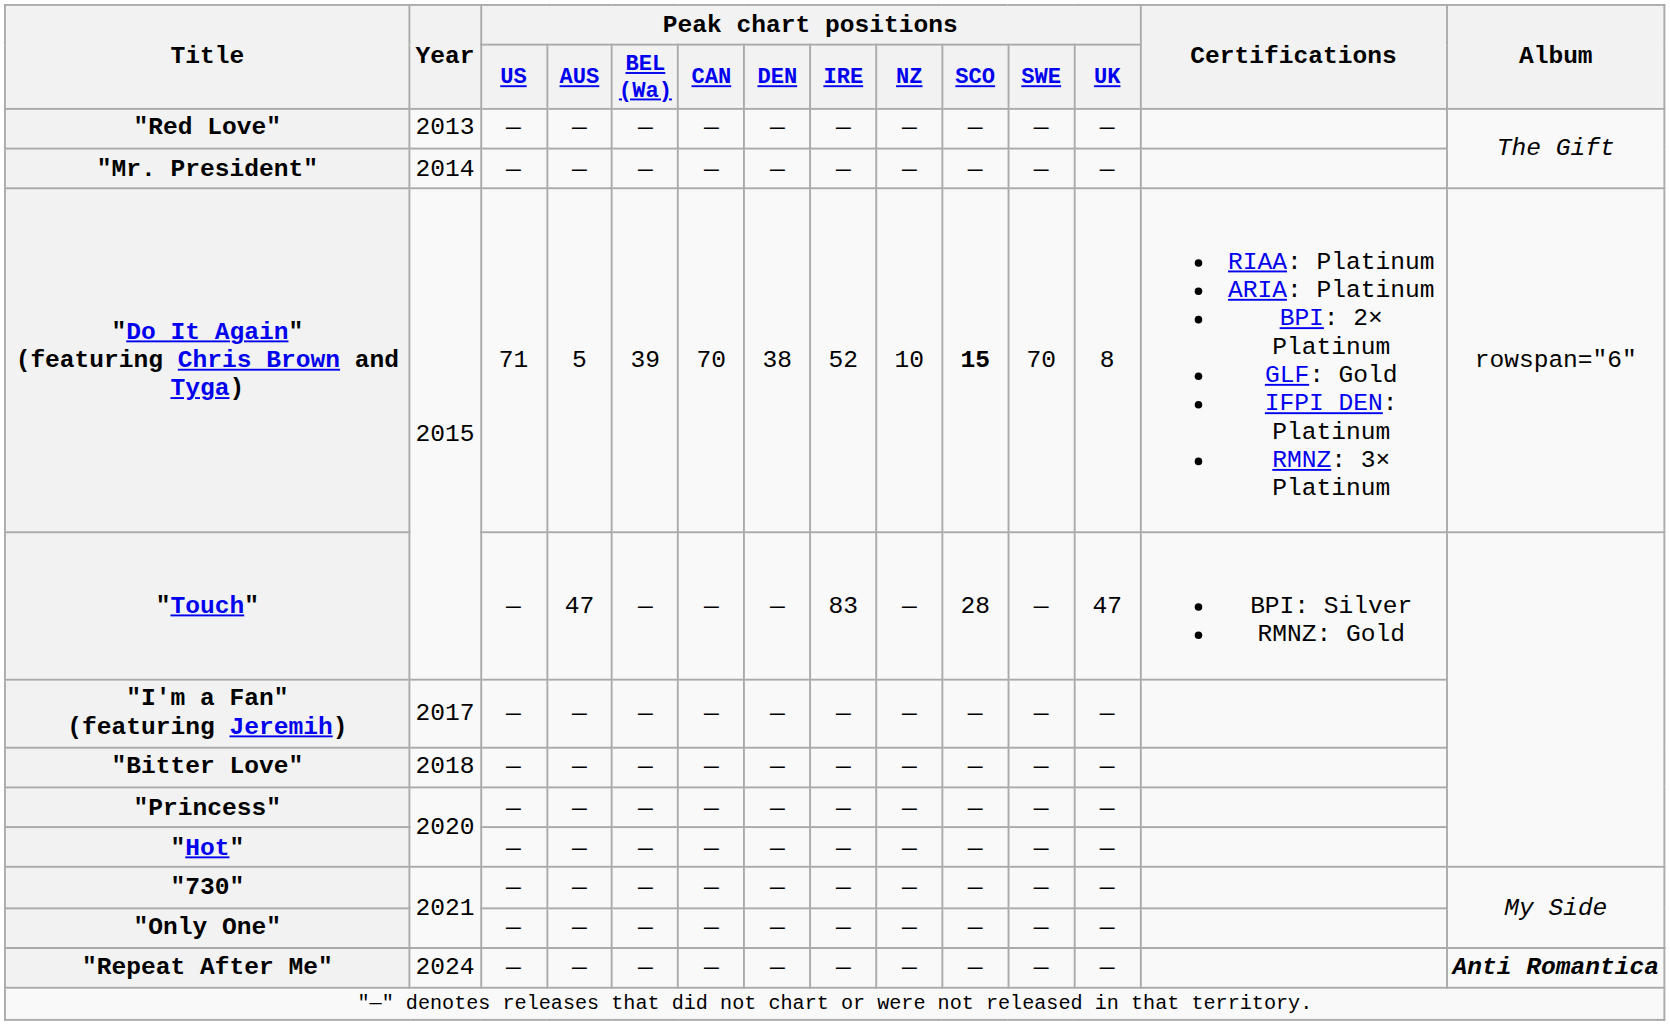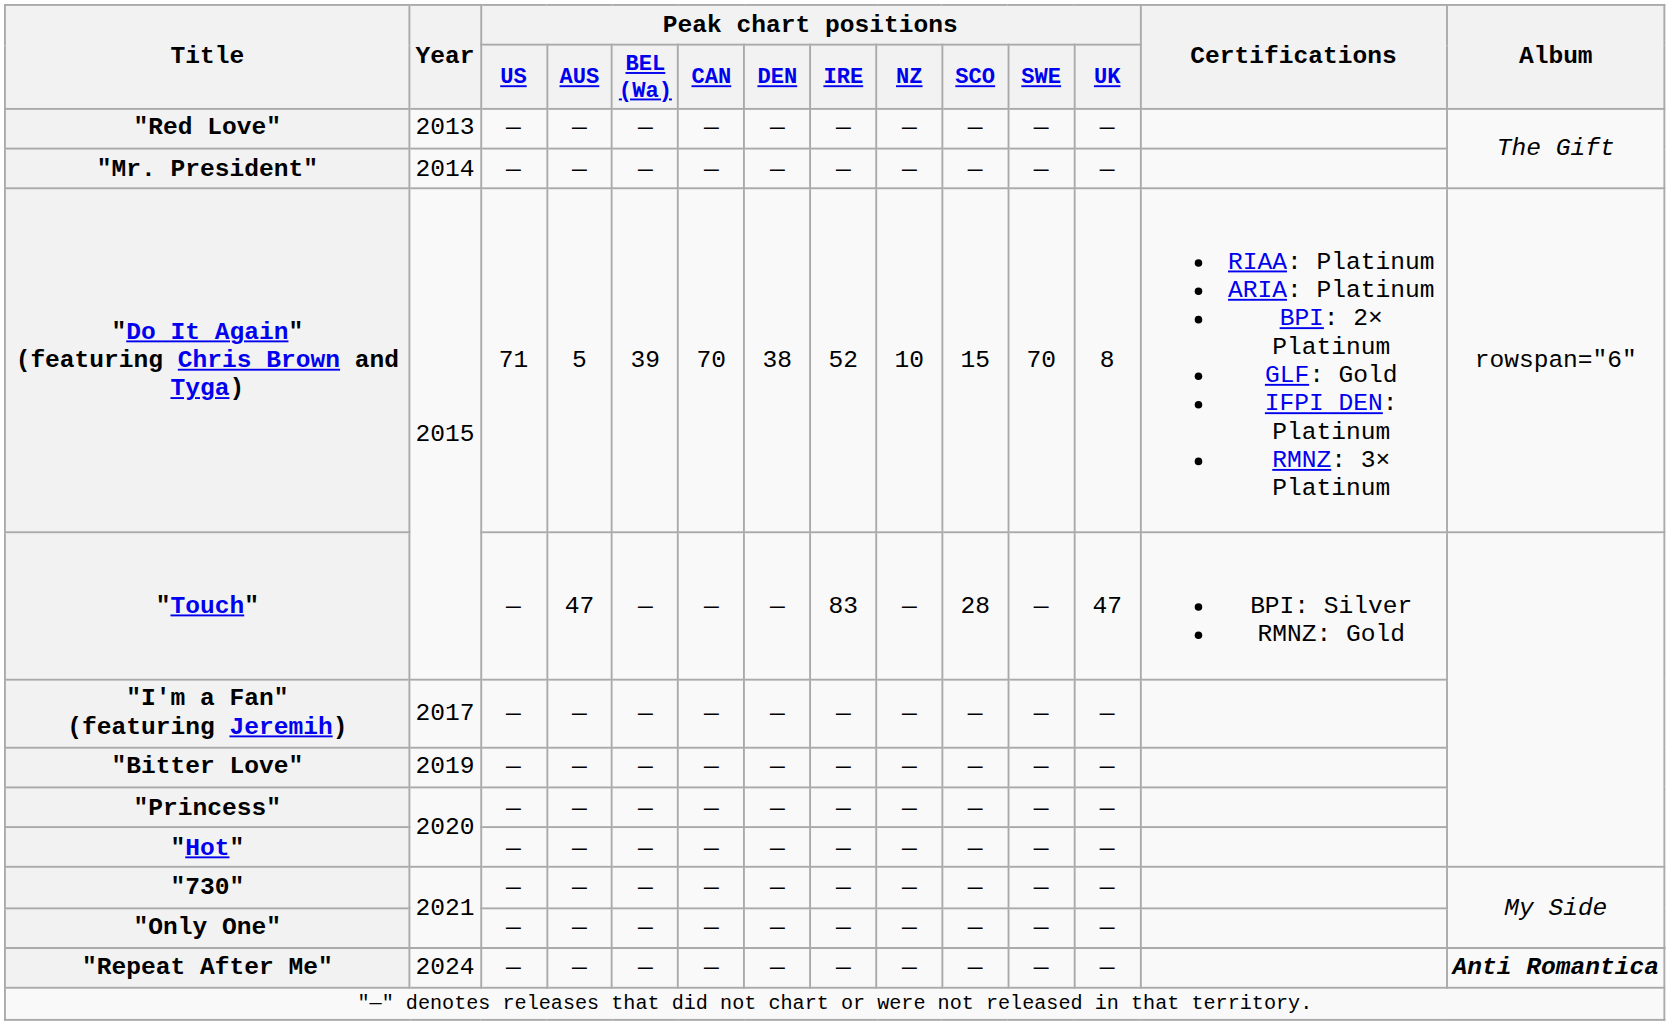(975, 361) bold -> (975, 361) normal
(445, 767) 2018 -> (445, 767) 2019
